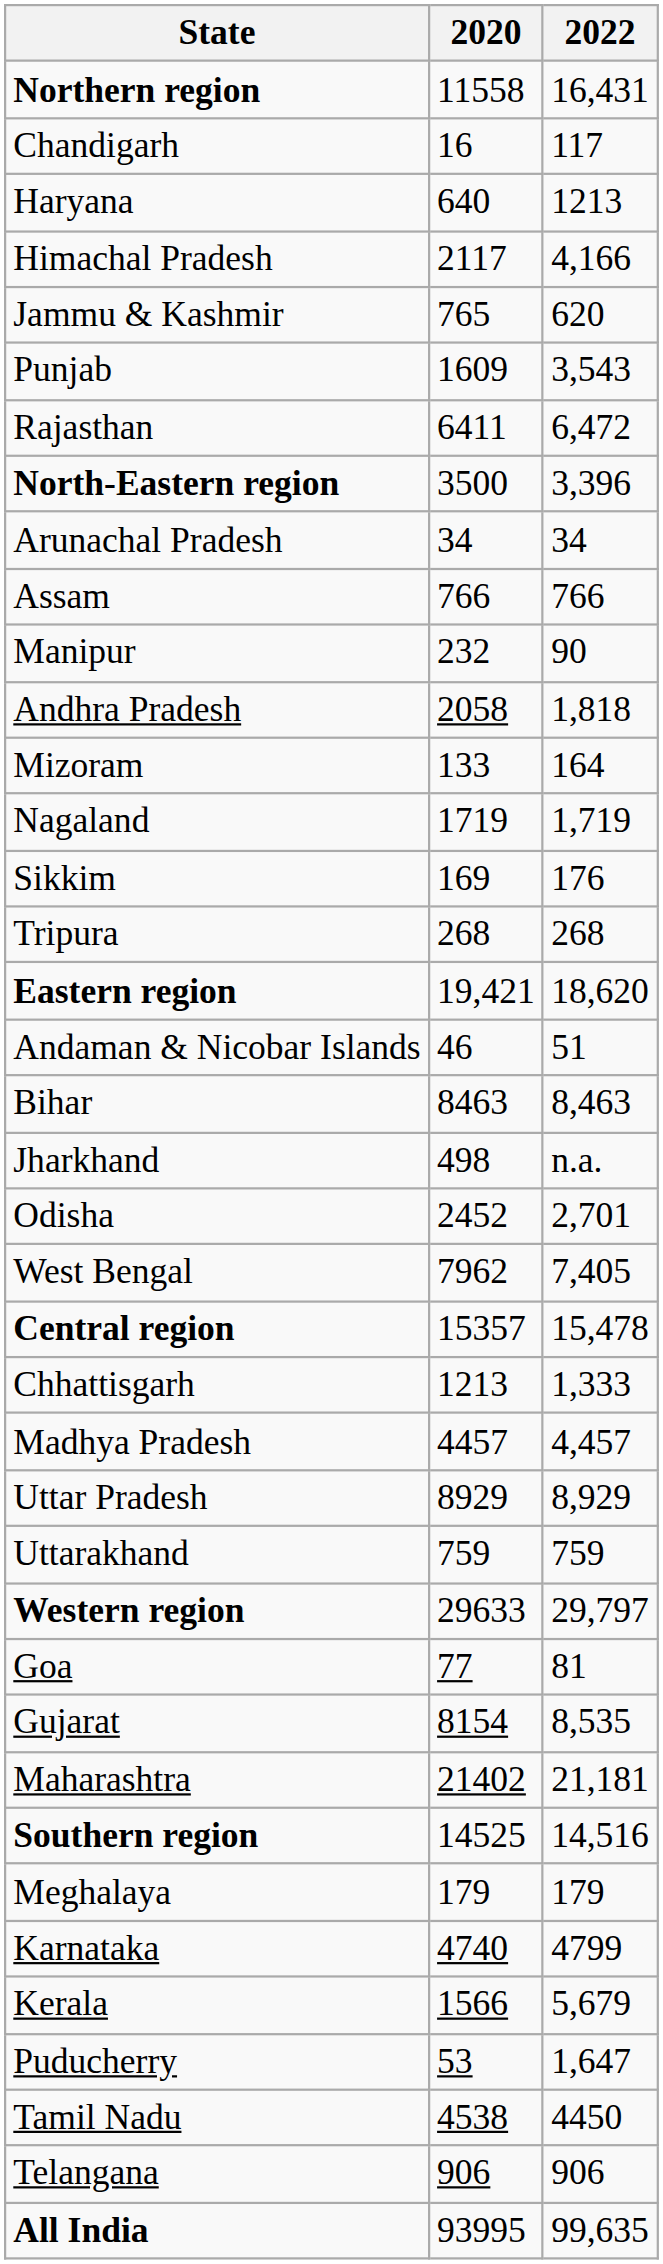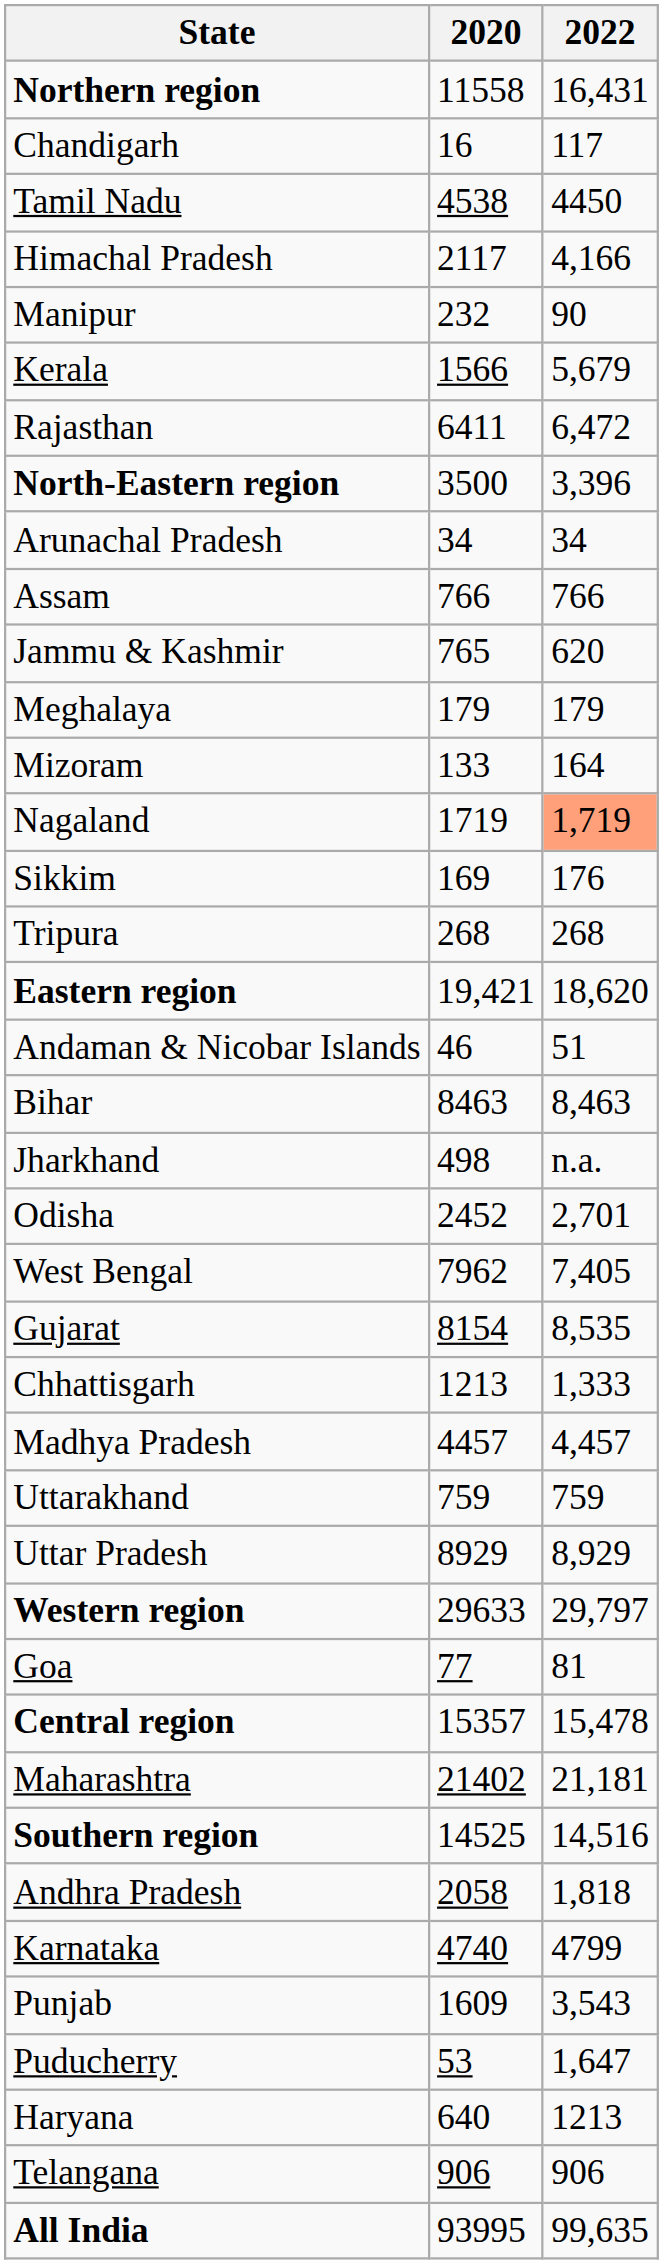rows swapped: (73, 201) <-> (97, 2116)
rows swapped: (148, 314) <-> (74, 652)
rows swapped: (63, 370) <-> (61, 2004)
rows swapped: (92, 1891) <-> (127, 708)
(591, 821) no background -> (591, 821) lightsalmon background
rows swapped: (124, 1328) <-> (67, 1722)
rows swapped: (101, 1553) <-> (110, 1497)
